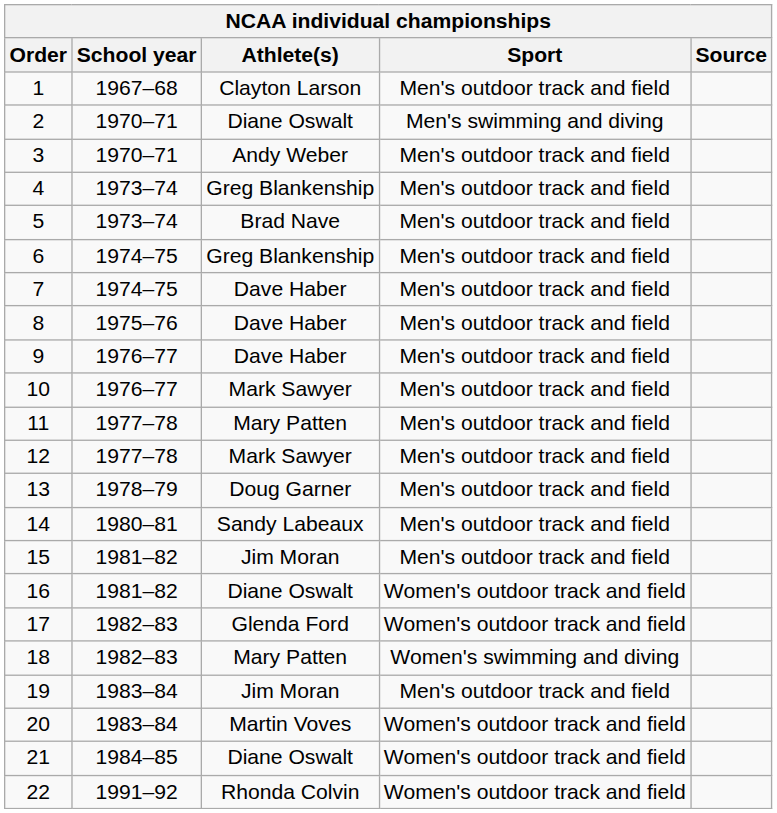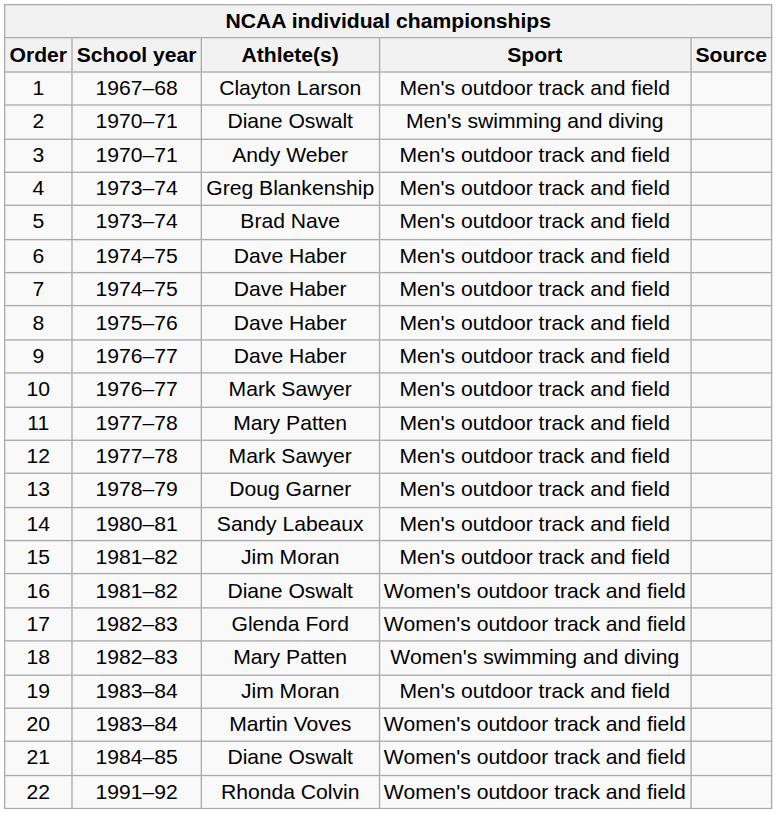(290, 255) Greg Blankenship -> (290, 255) Dave Haber
